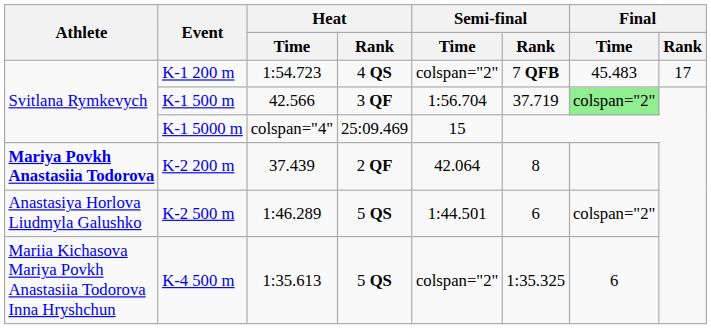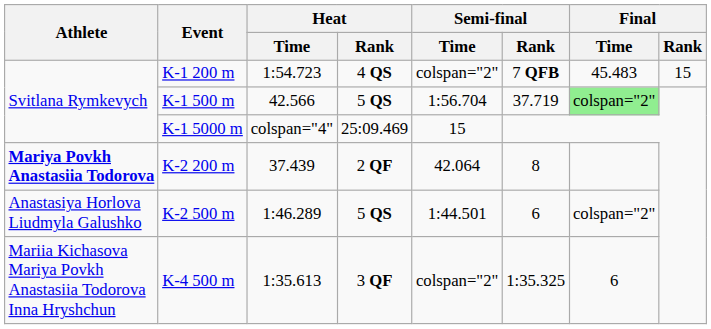(683, 73) 17 -> (683, 73) 15
(375, 101) 3 QF -> (375, 101) 5 QS
(375, 280) 5 QS -> (375, 280) 3 QF
